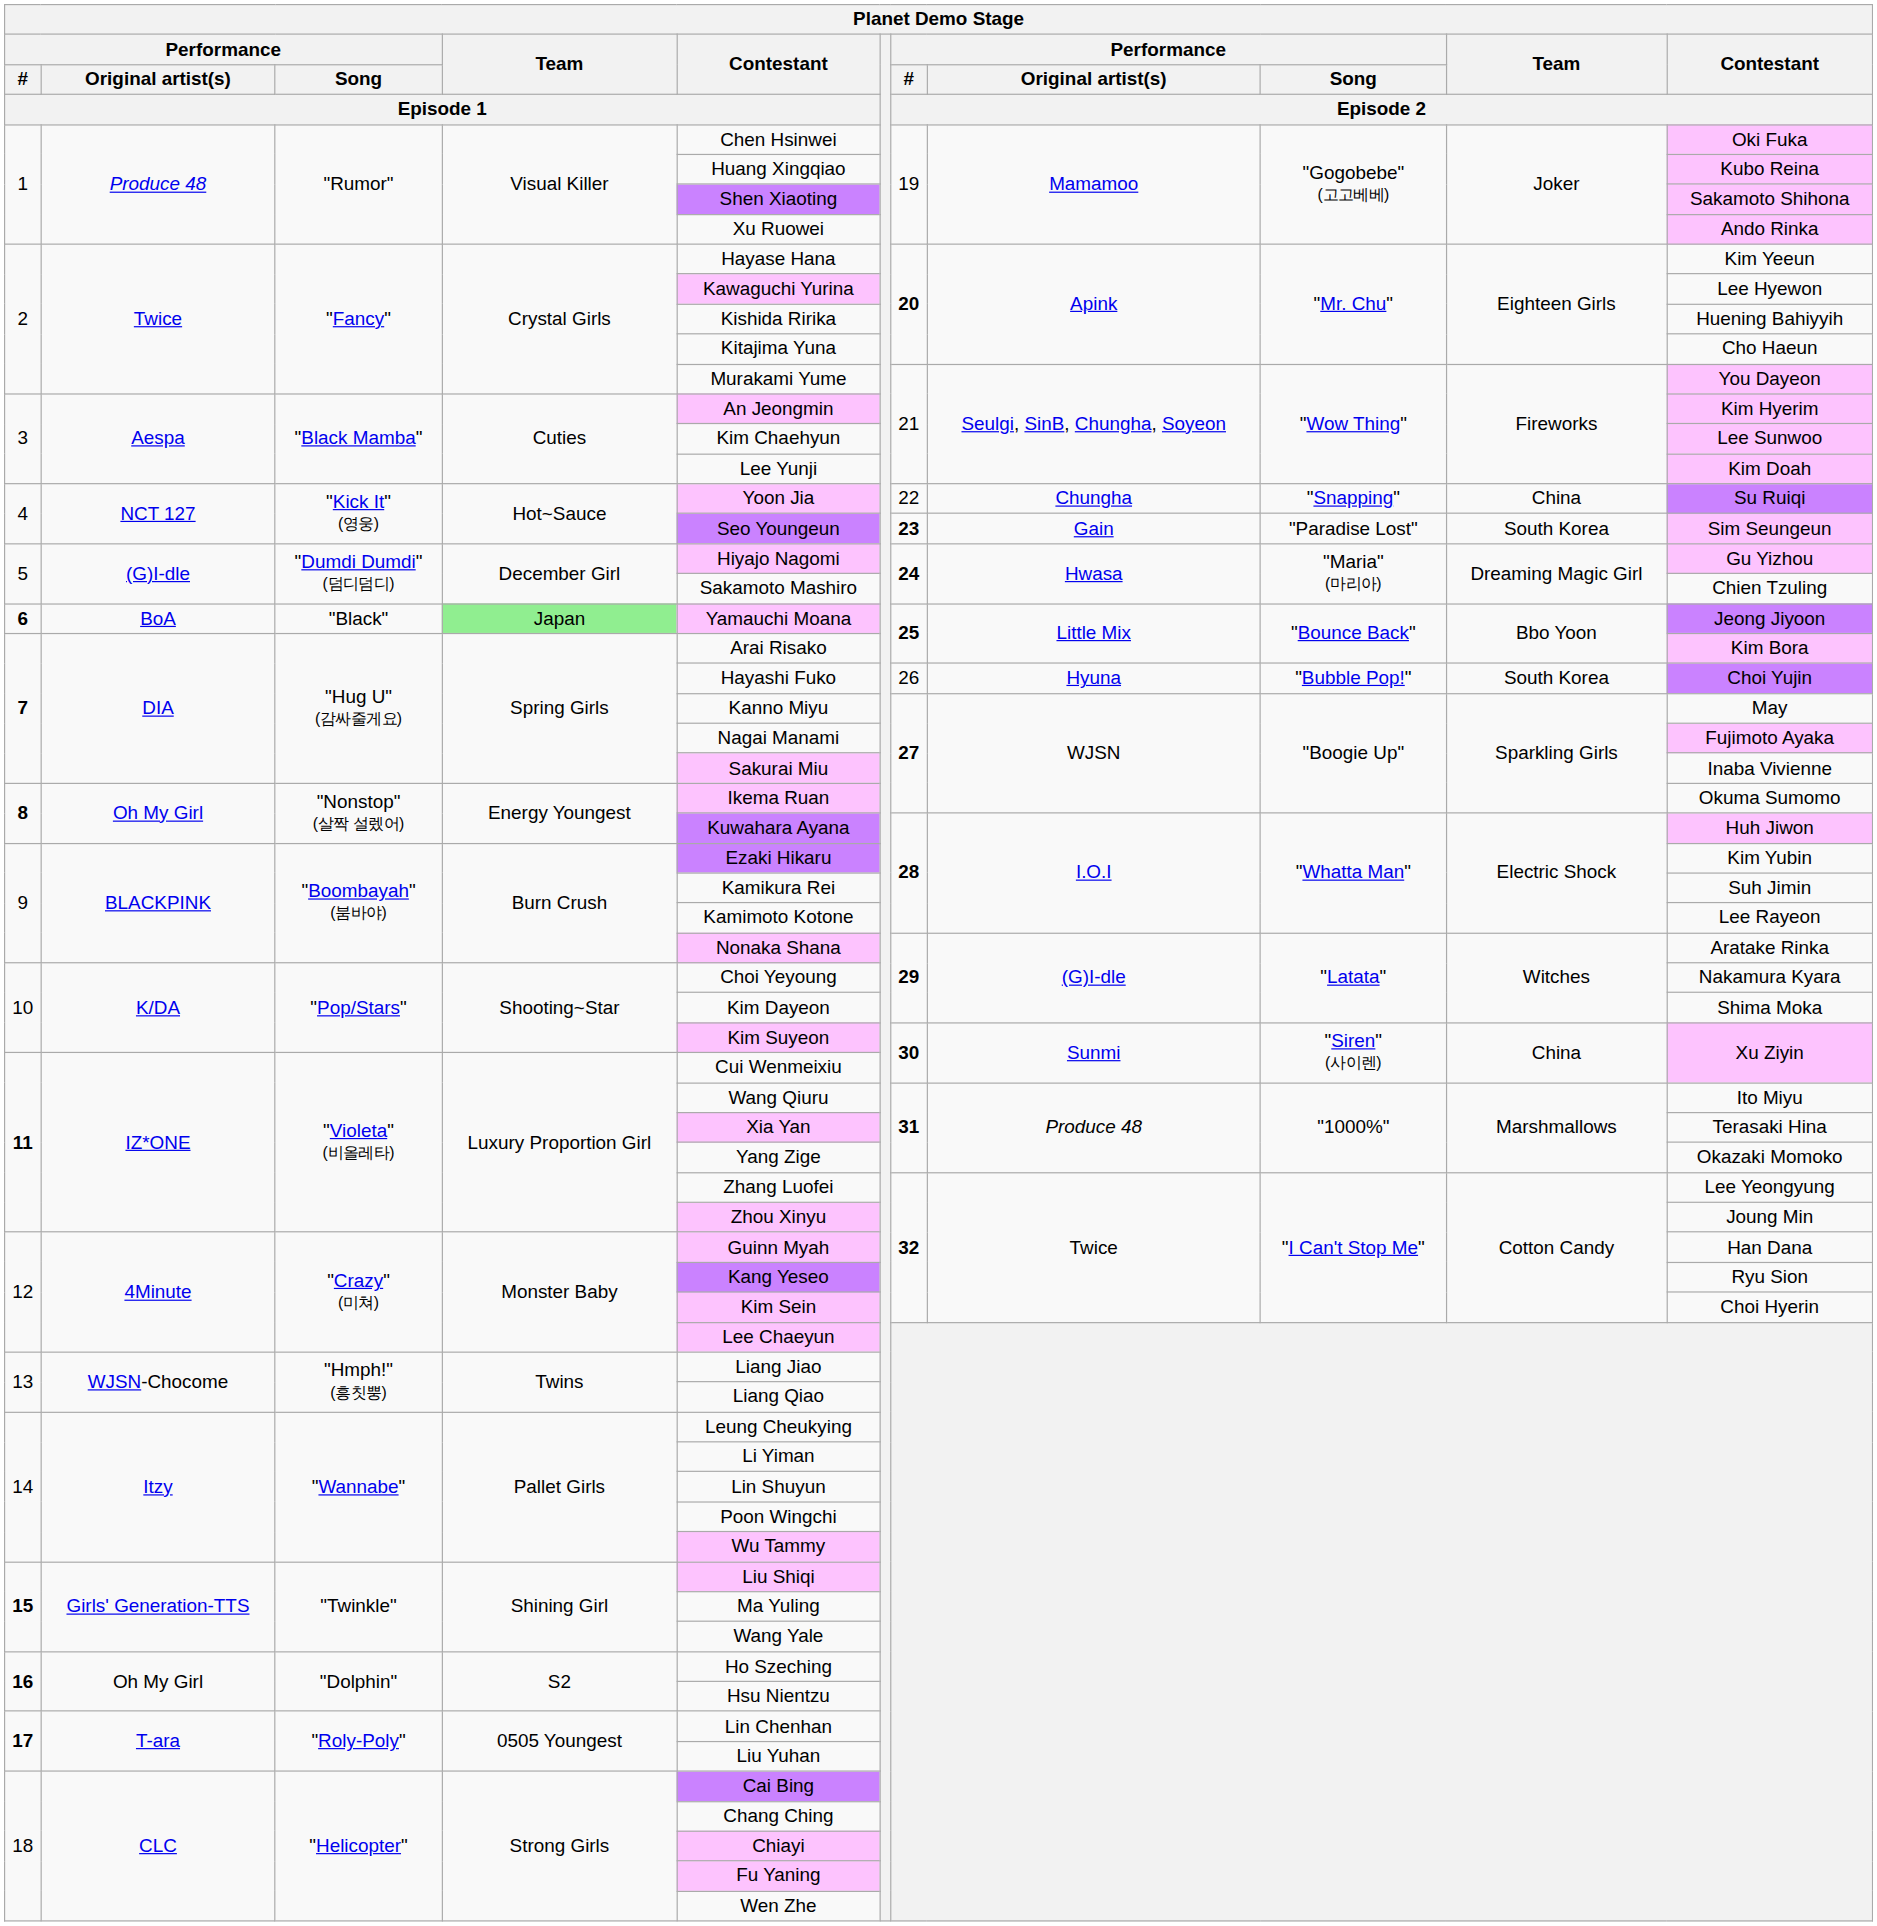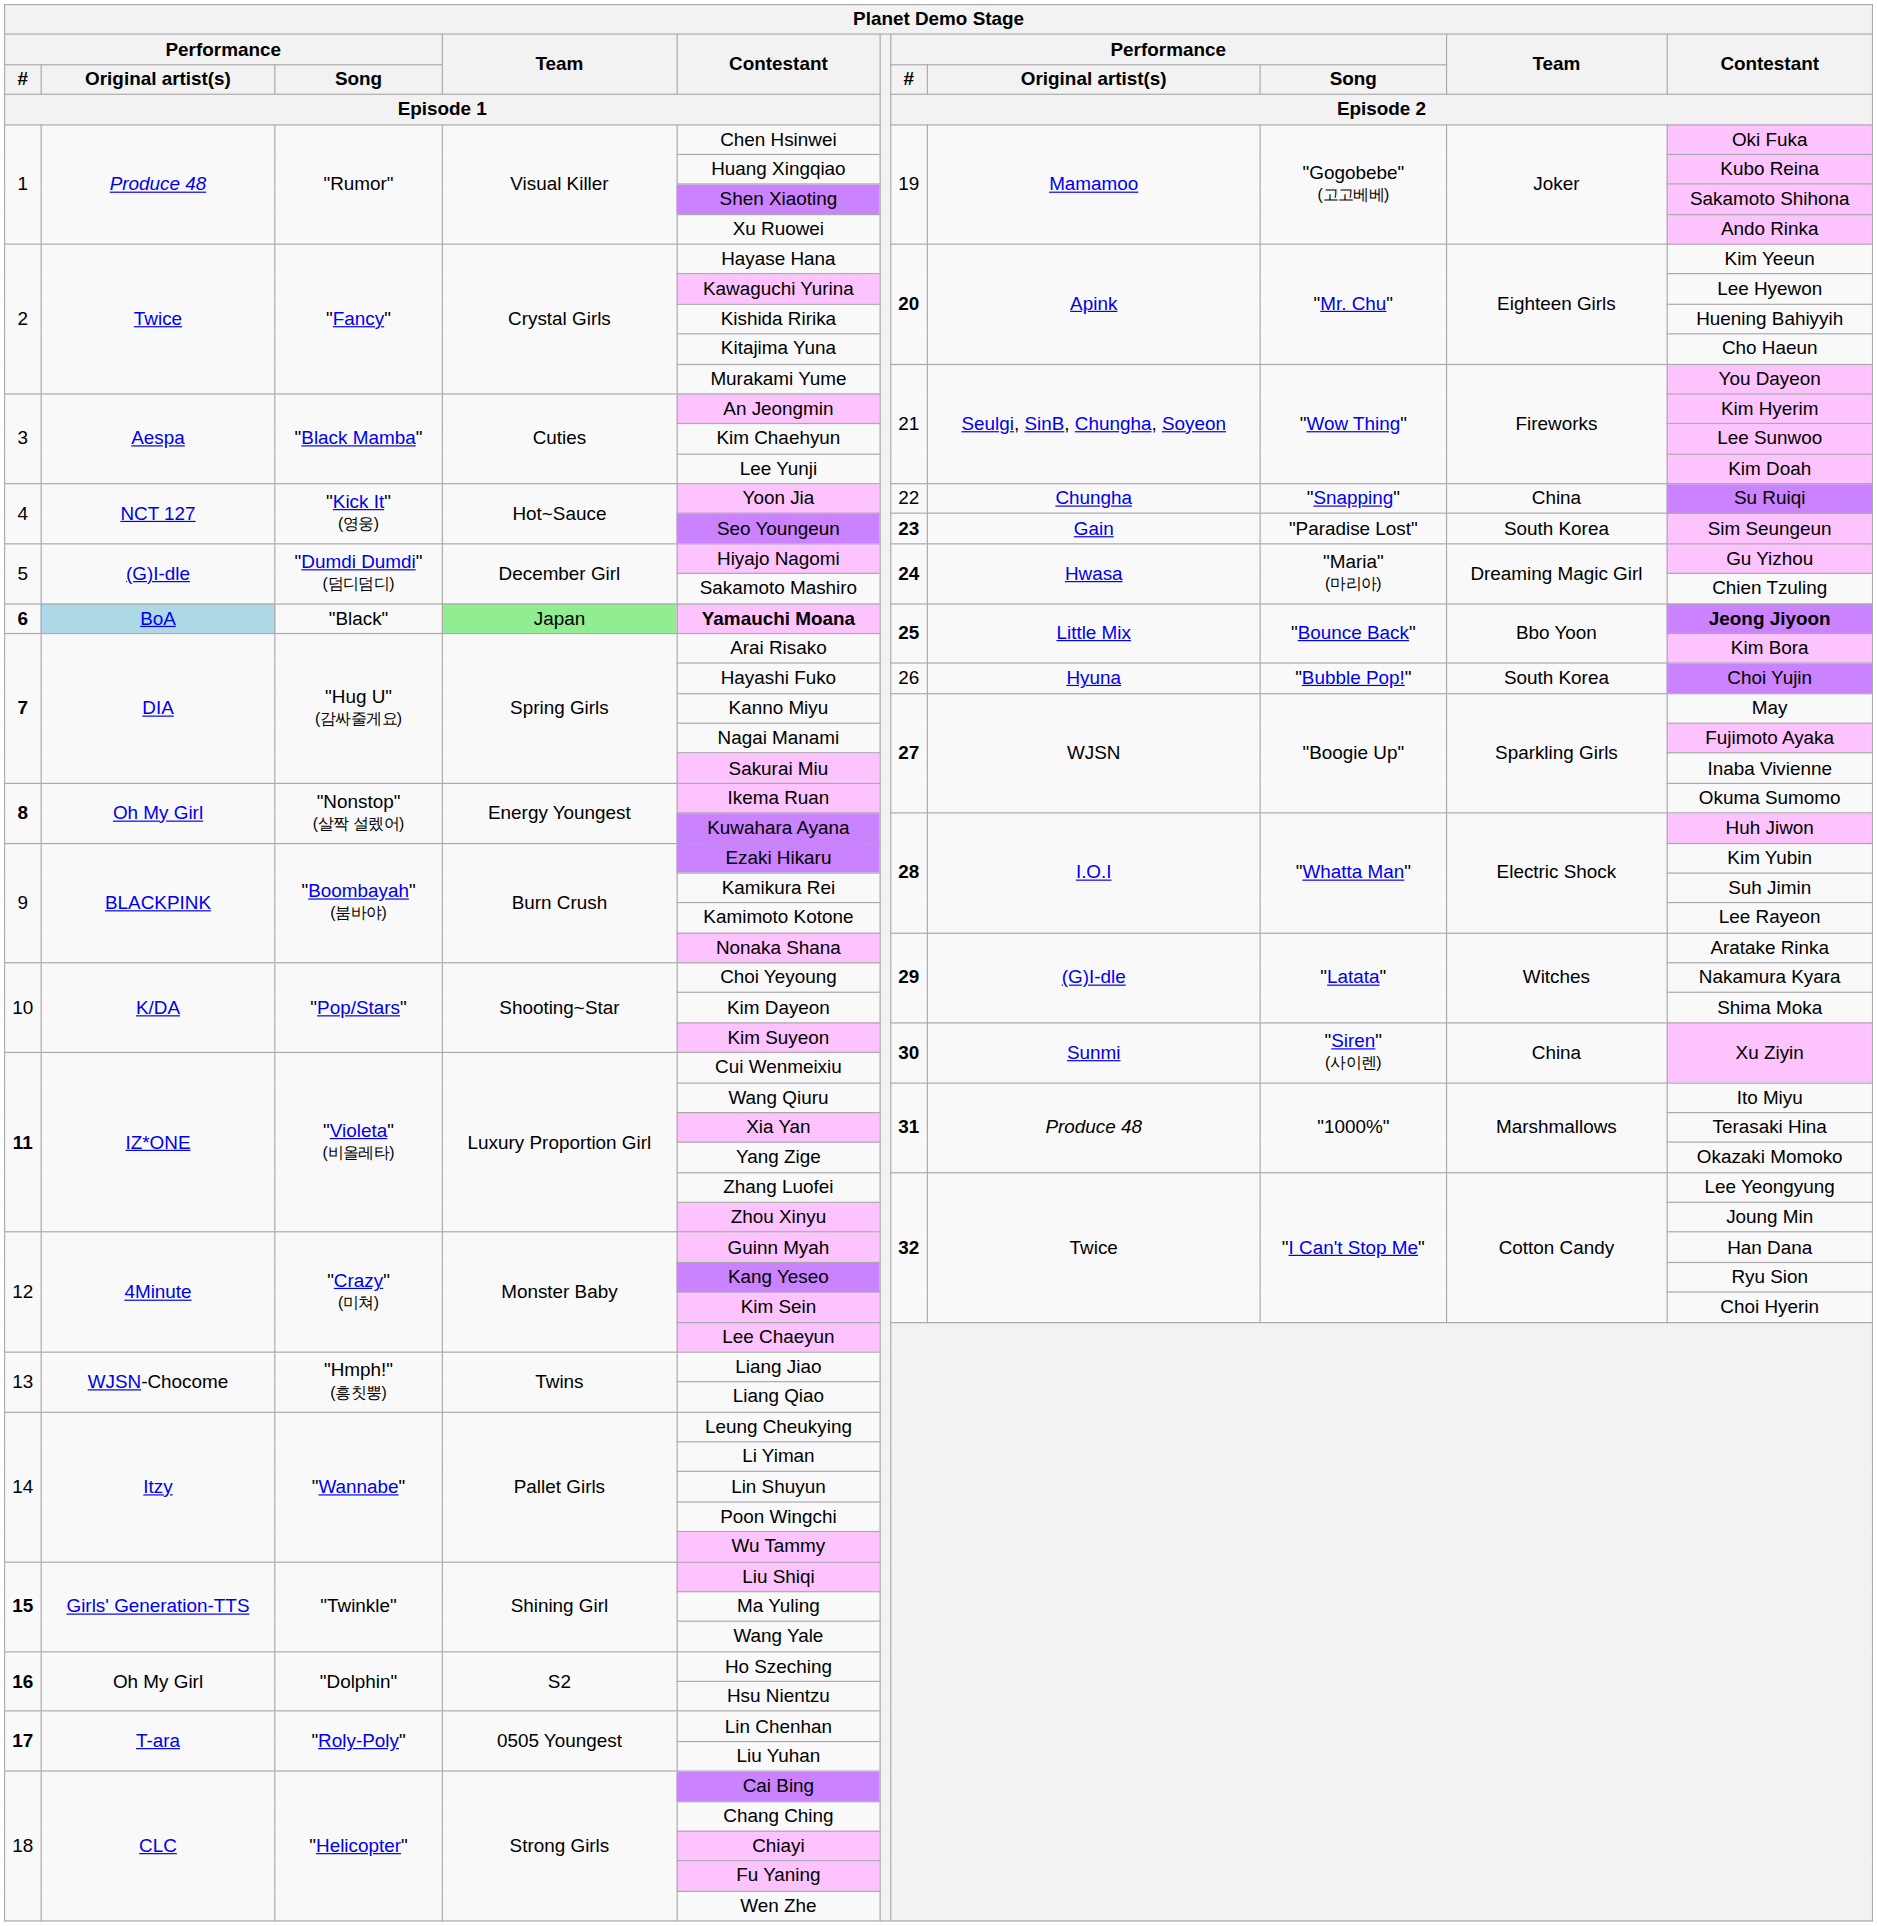(158, 618) no background -> (158, 618) lightblue background
(778, 618) normal -> (778, 618) bold
(1770, 618) normal -> (1770, 618) bold
